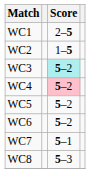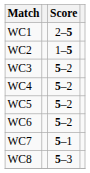(64, 68) paleturquoise background -> (64, 68) no background
(64, 86) pink background -> (64, 86) no background
